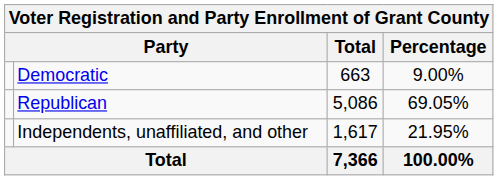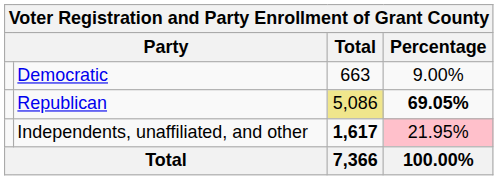(355, 103) no background -> (355, 103) khaki background
(438, 103) normal -> (438, 103) bold
(355, 132) normal -> (355, 132) bold
(438, 132) no background -> (438, 132) pink background
